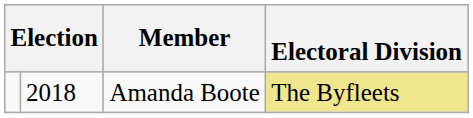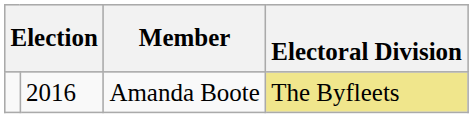(51, 91) 2018 -> (51, 91) 2016
